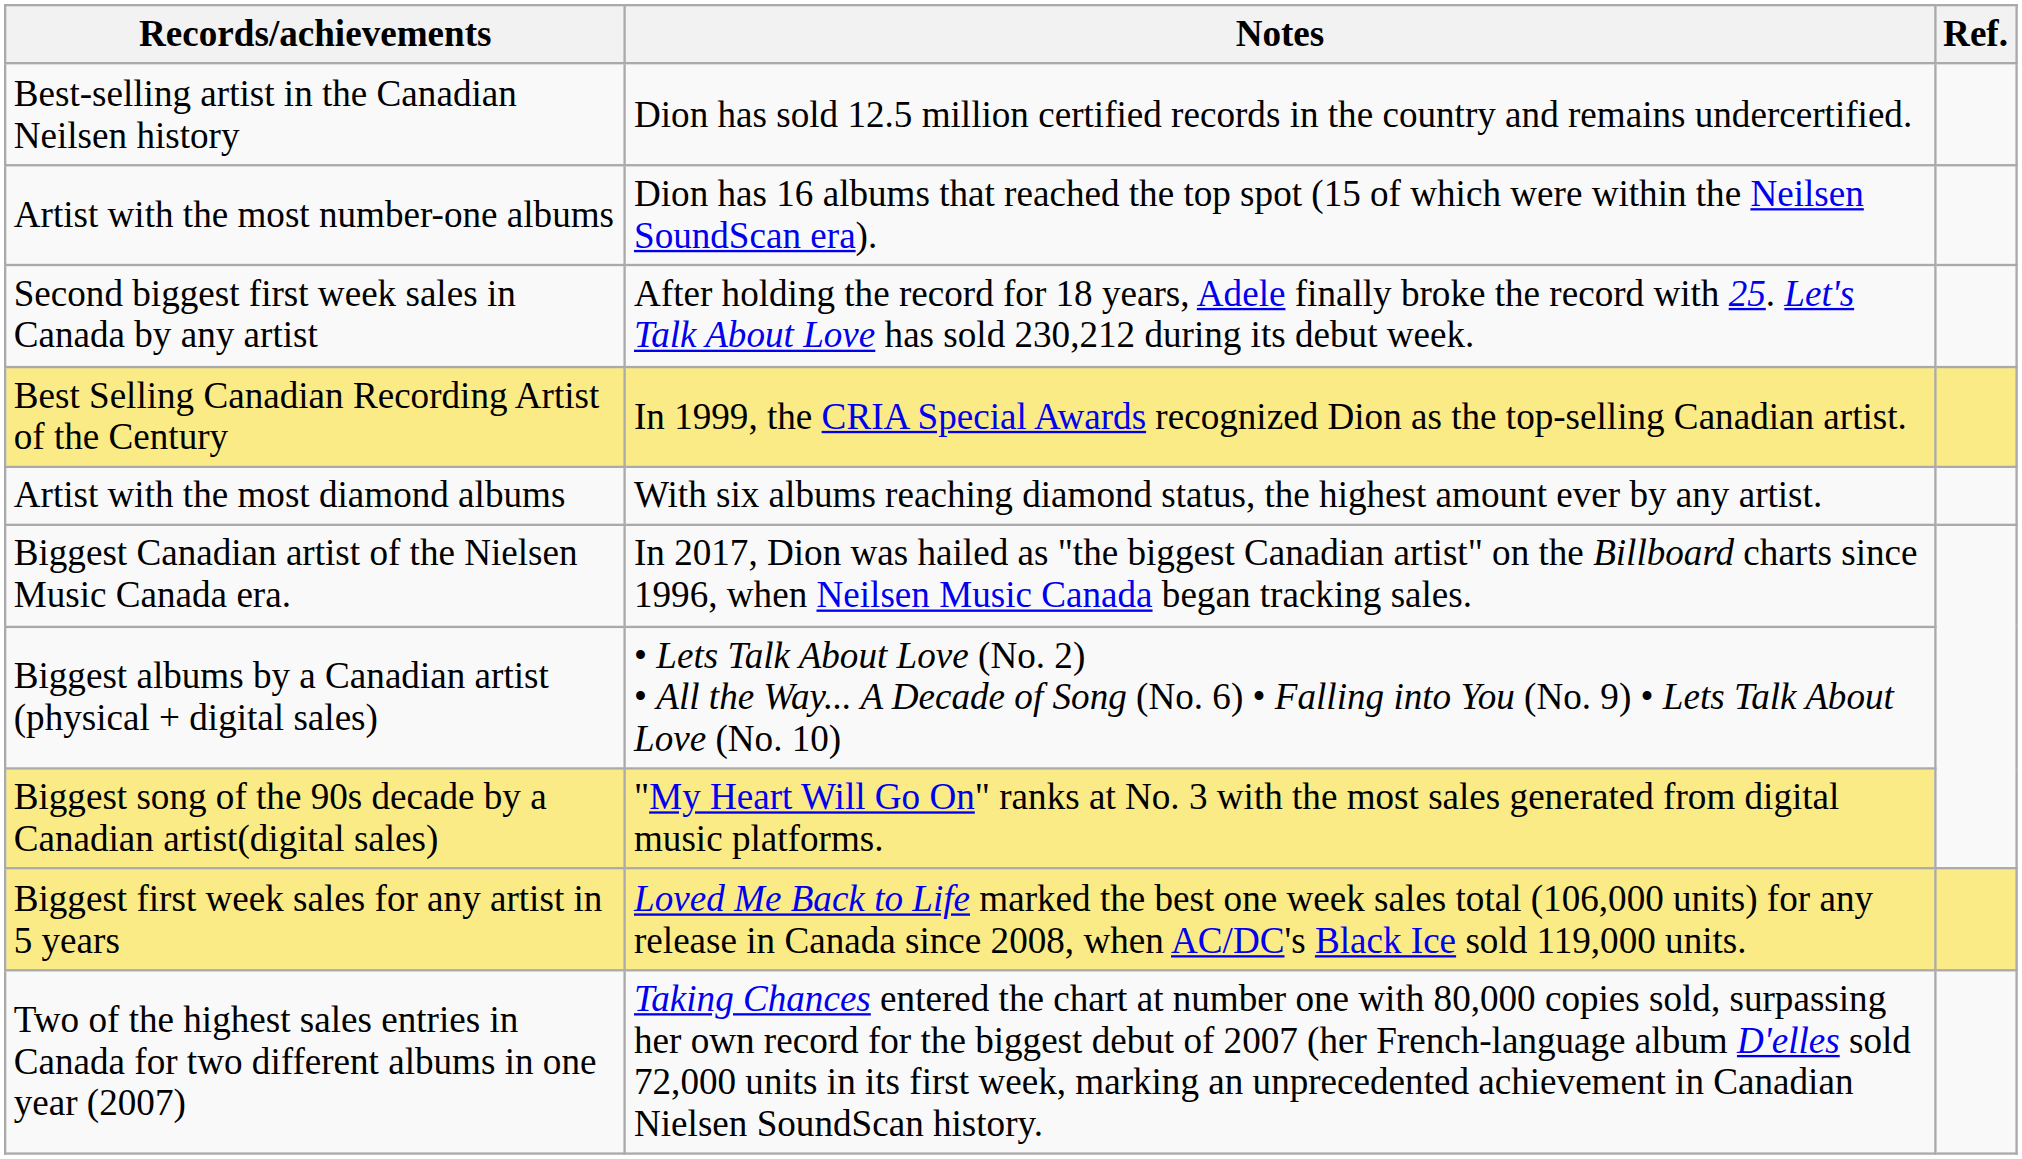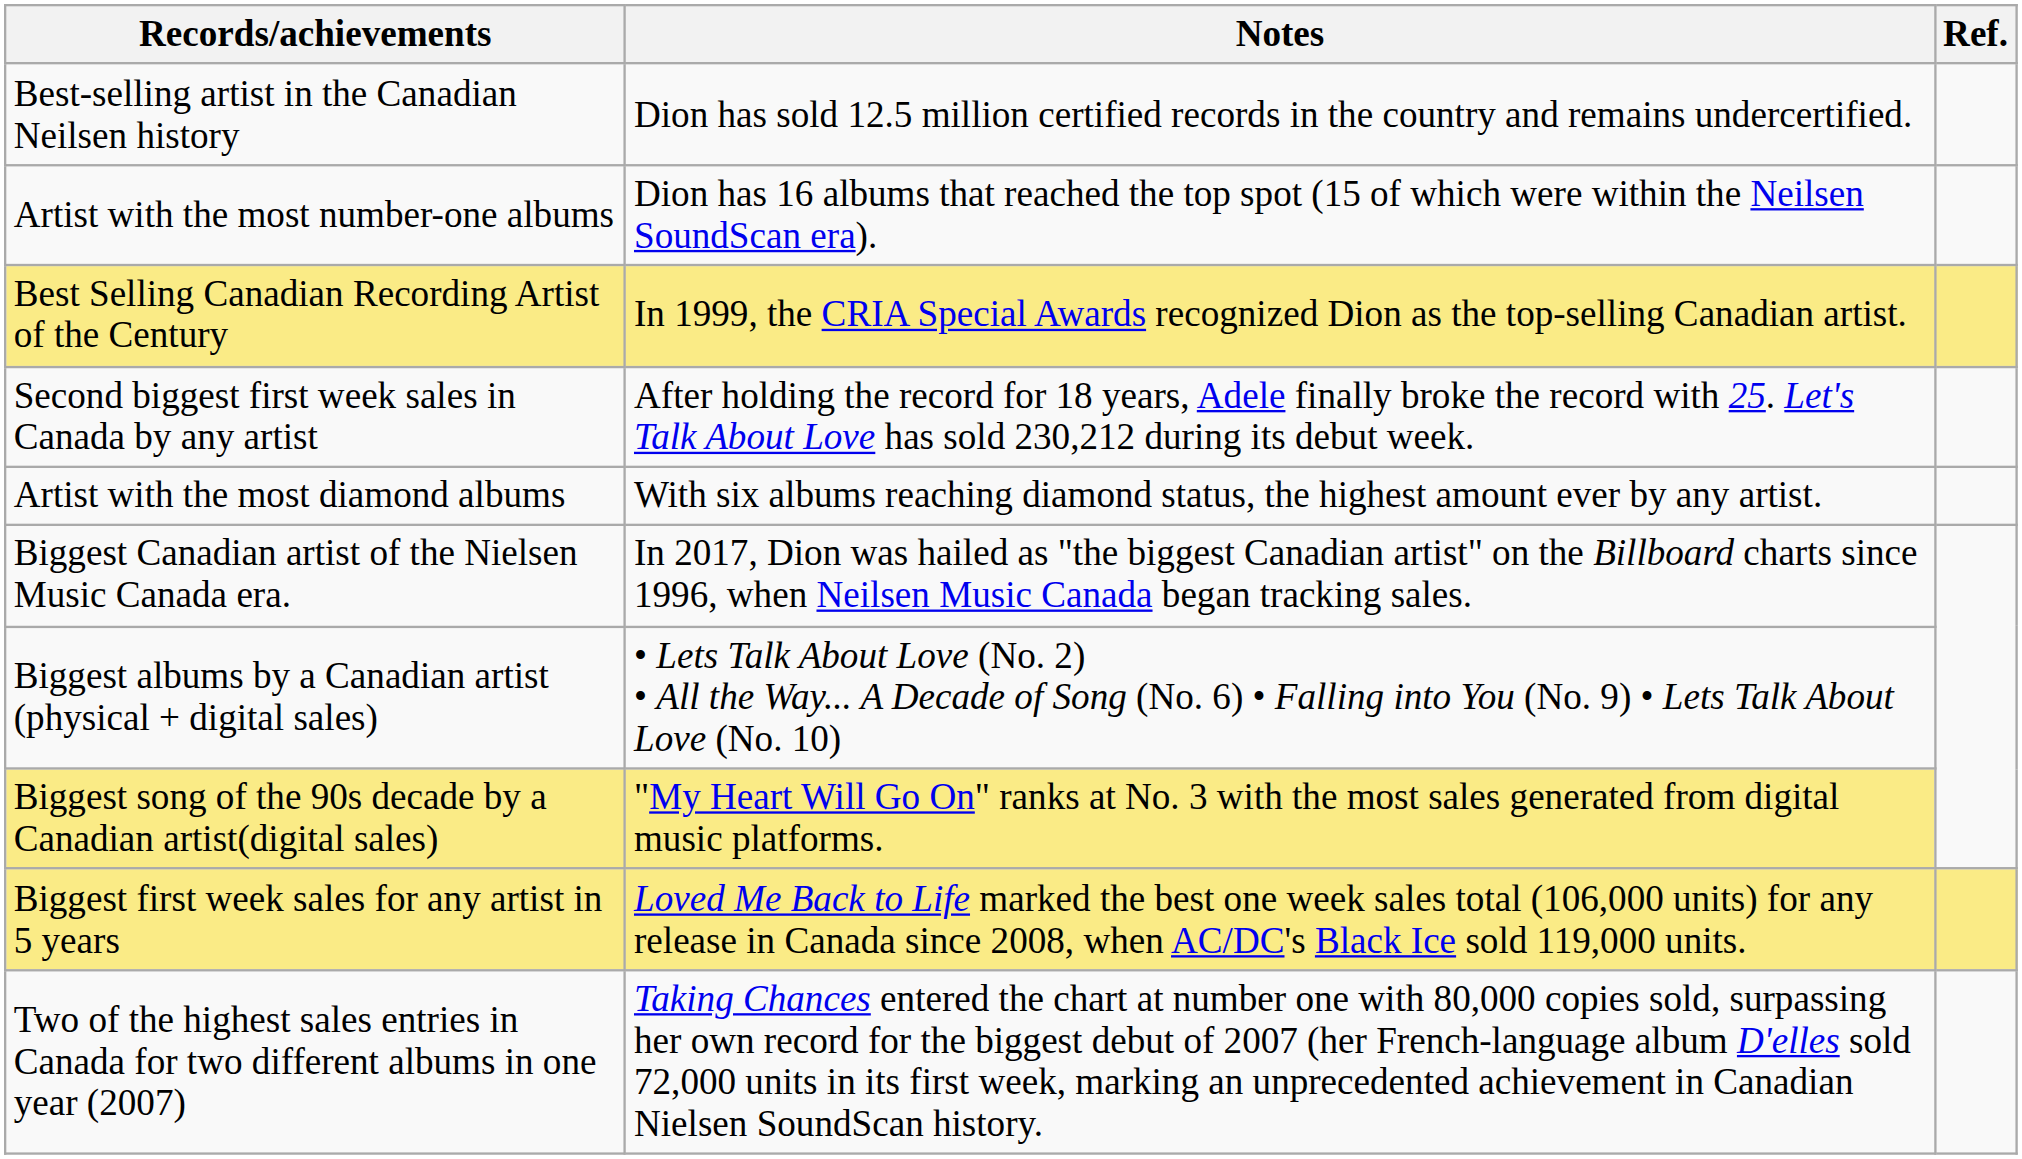rows swapped: (307, 415) <-> (265, 314)
